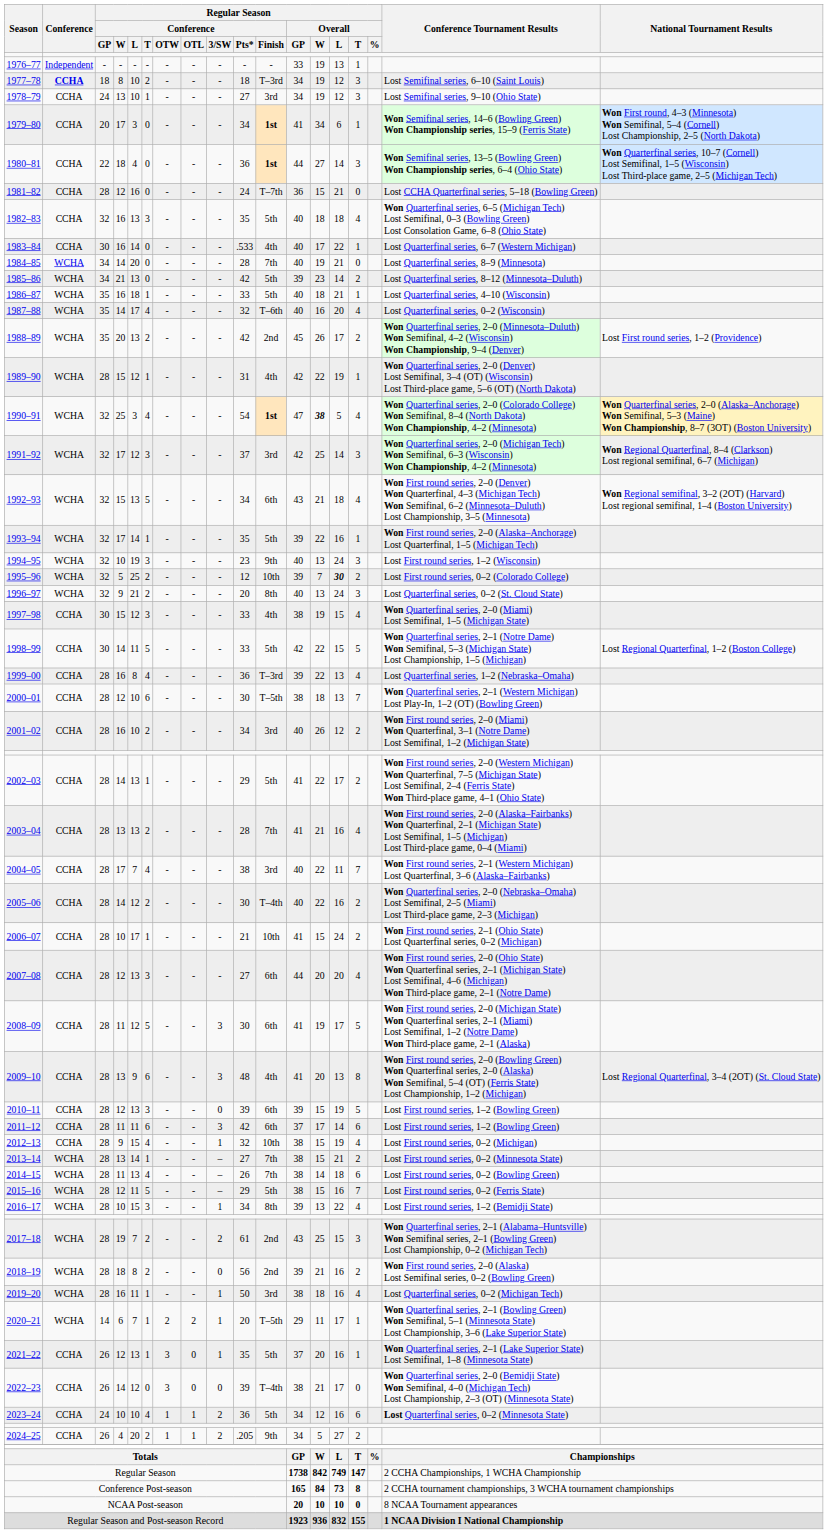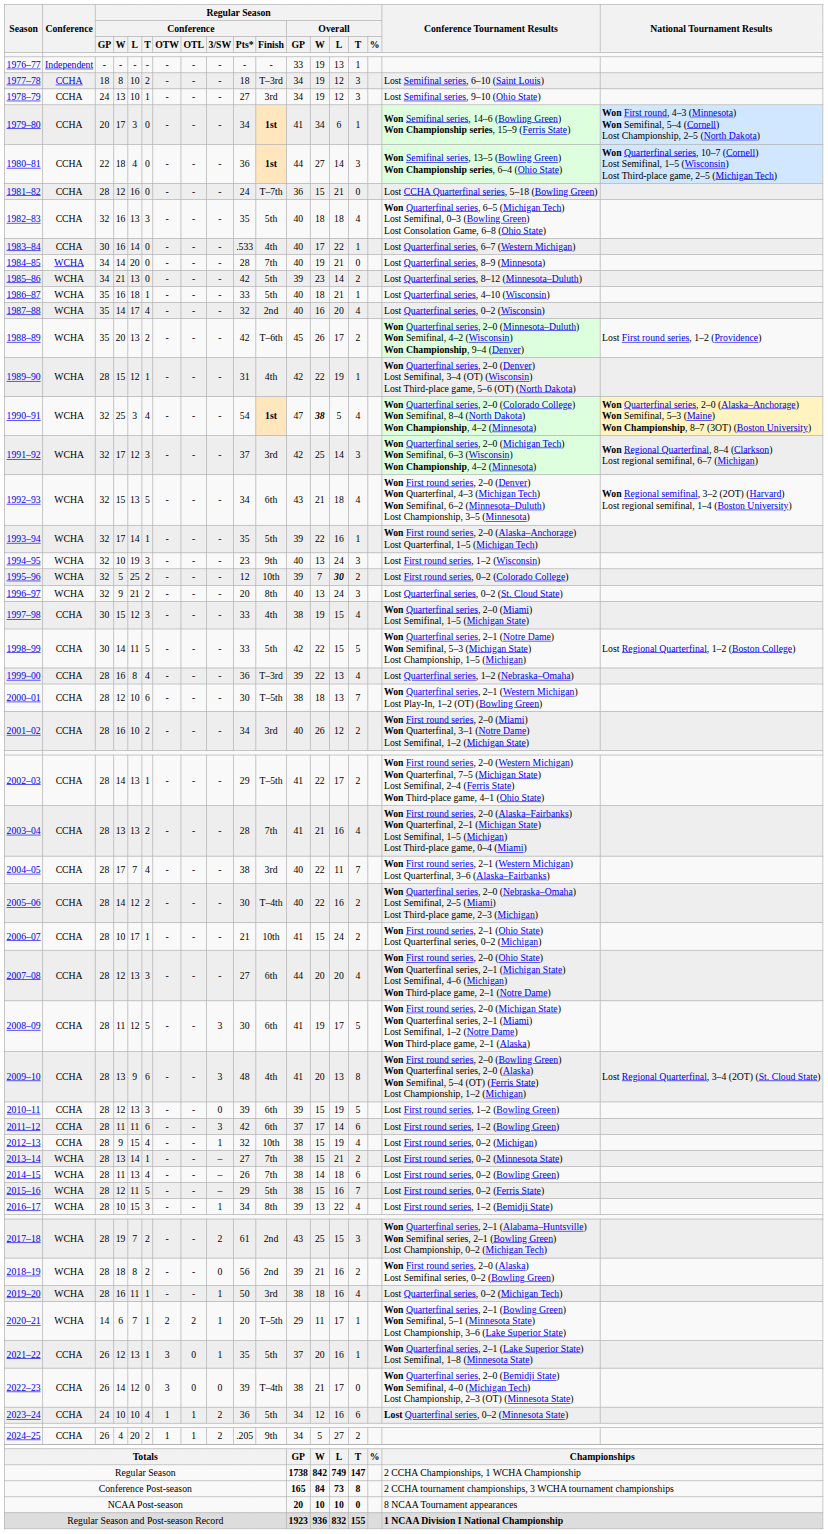(69, 81) bold -> (69, 81) normal
(271, 310) T–6th -> (271, 310) 2nd
(271, 338) 2nd -> (271, 338) T–6th
(271, 780) 5th -> (271, 780) T–5th
